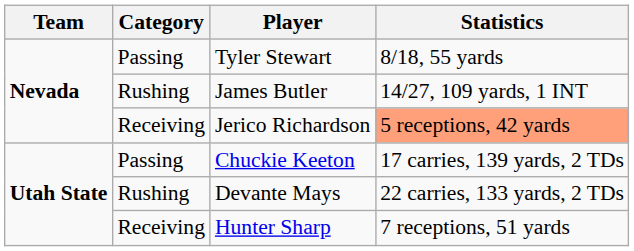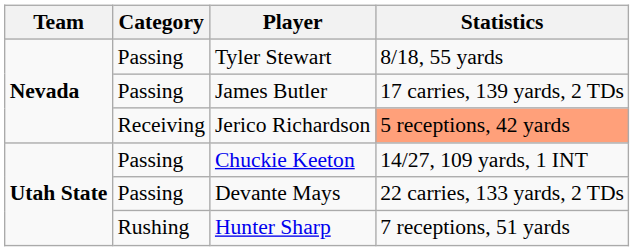(153, 90) Rushing -> (150, 90) Passing
(484, 90) 14/27, 109 yards, 1 INT -> (502, 90) 17 carries, 139 yards, 2 TDs
(502, 159) 17 carries, 139 yards, 2 TDs -> (484, 159) 14/27, 109 yards, 1 INT
(153, 193) Rushing -> (150, 193) Passing
(161, 227) Receiving -> (153, 227) Rushing
